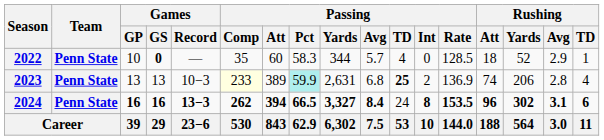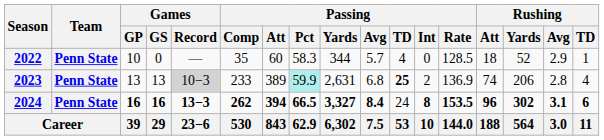(159, 59) bold -> (159, 59) normal
(195, 80) no background -> (195, 80) lightgrey background
(241, 80) lightyellow background -> (241, 80) no background
